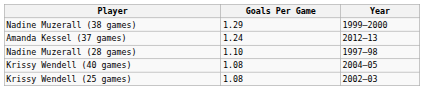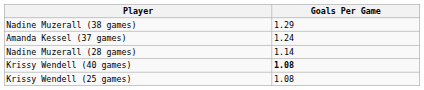- column: (380, 11)
(233, 52) 1.10 -> (284, 52) 1.14
(233, 65) normal -> (284, 65) bold
